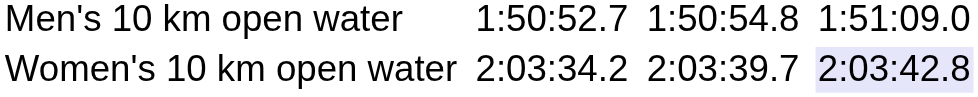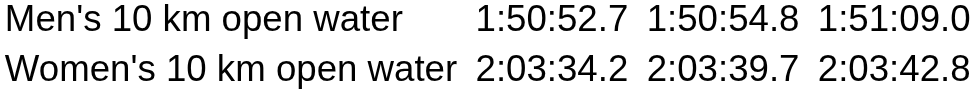(894, 69) lavender background -> (894, 69) no background
